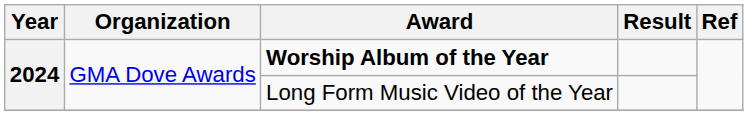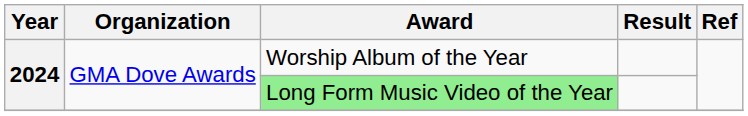(407, 57) bold -> (397, 57) normal
(440, 92) no background -> (440, 92) lightgreen background
